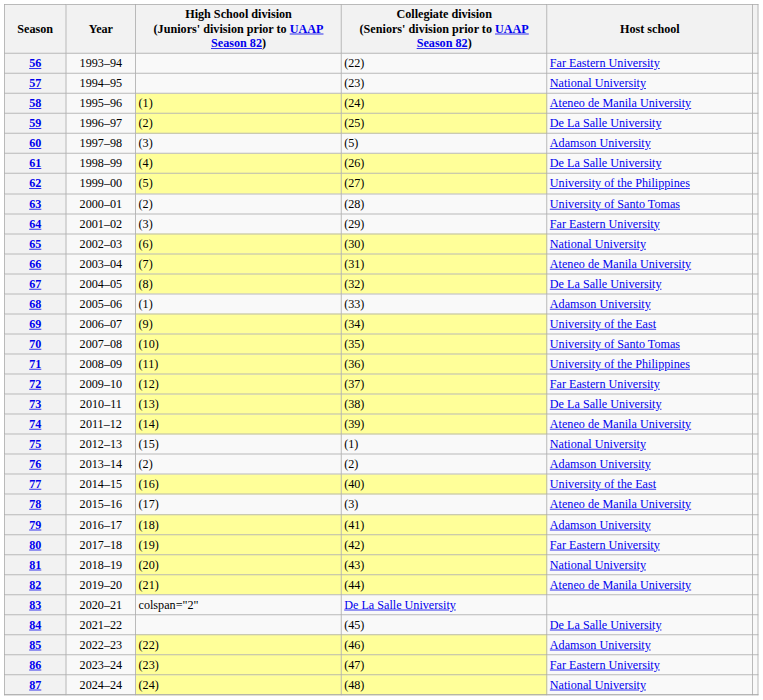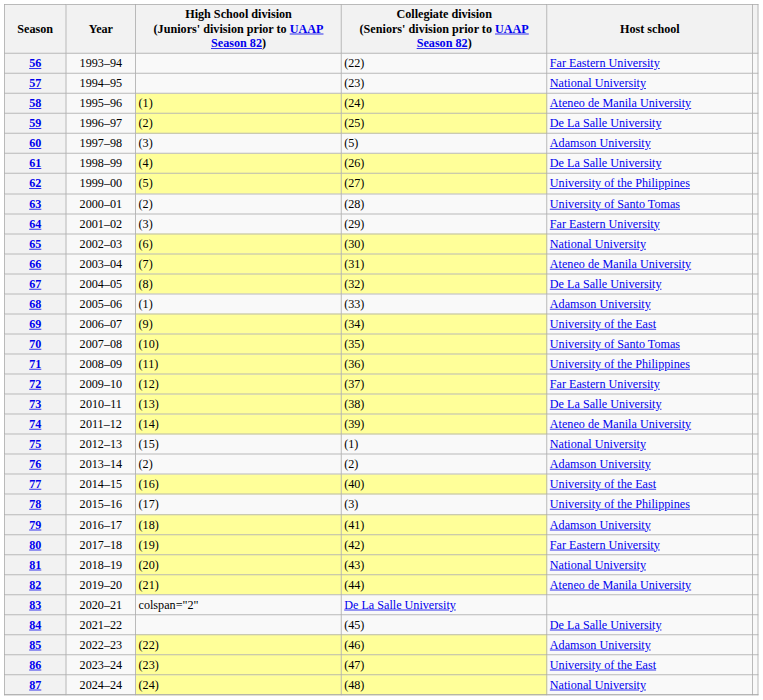(621, 504) Ateneo de Manila University -> (620, 504) University of the Philippines
(605, 665) Far Eastern University -> (603, 665) University of the East
